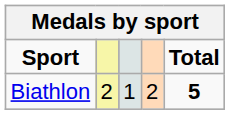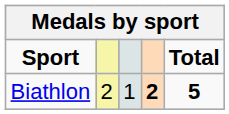(152, 92) normal -> (152, 92) bold
